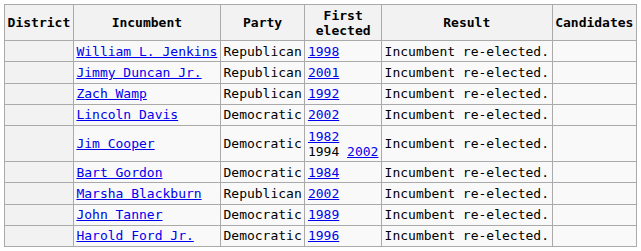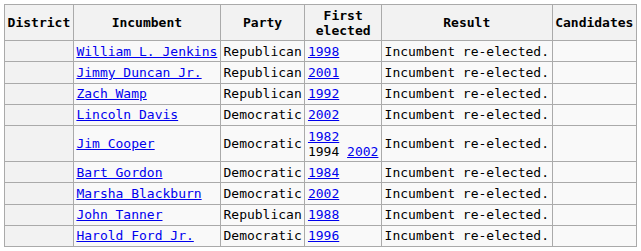(263, 193) Republican -> (263, 193) Democratic
(263, 215) Democratic -> (263, 215) Republican
(324, 215) 1989 -> (324, 215) 1988
